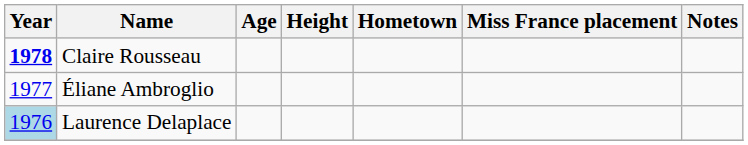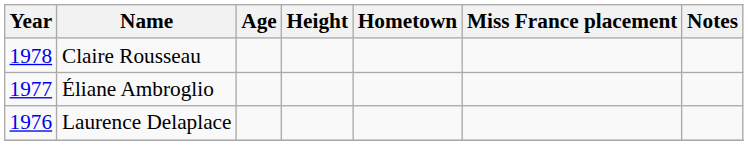(31, 55) bold -> (31, 55) normal
(31, 122) lightblue background -> (31, 122) no background
